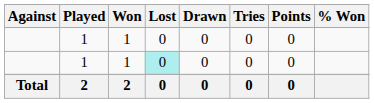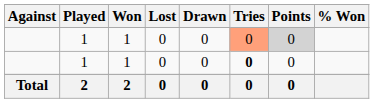(249, 39) no background -> (249, 39) lightsalmon background
(291, 39) no background -> (291, 39) lightgrey background
(162, 62) paleturquoise background -> (162, 62) no background
(249, 62) normal -> (249, 62) bold
